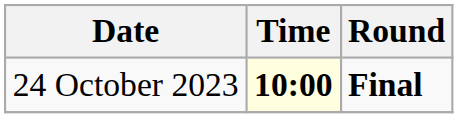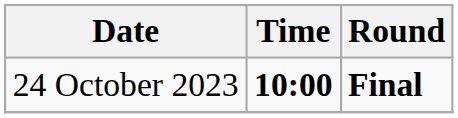(293, 84) lightyellow background -> (293, 84) no background
